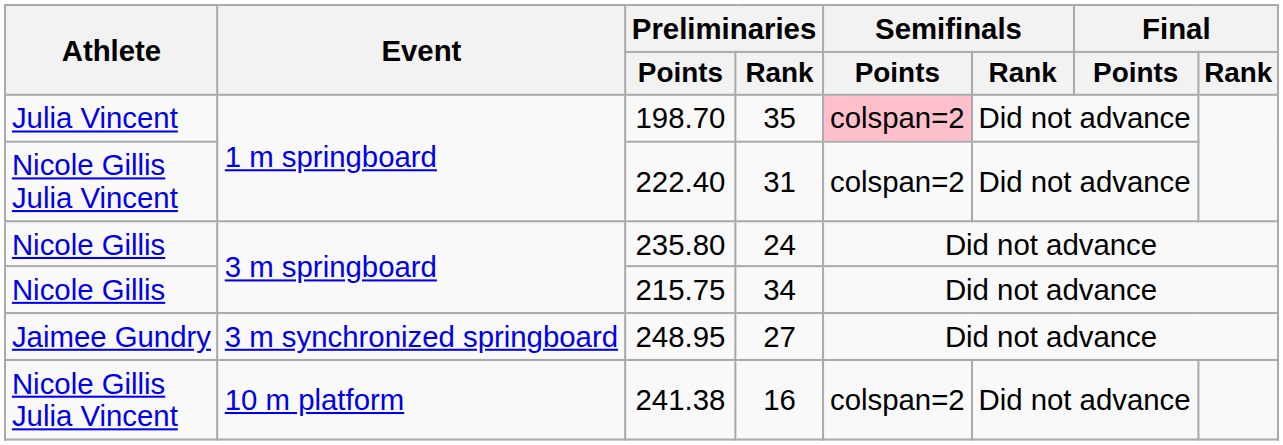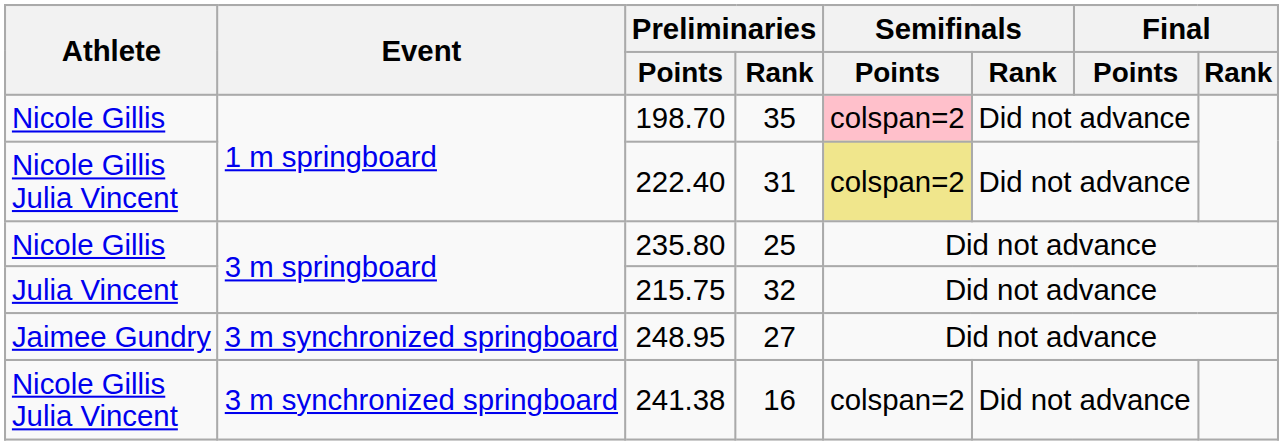(95, 119) Julia Vincent -> (89, 119) Nicole Gillis
(897, 182) no background -> (897, 182) khaki background
(780, 244) 24 -> (780, 244) 25
(89, 291) Nicole Gillis -> (95, 291) Julia Vincent
(780, 291) 34 -> (780, 291) 32
(315, 400) 10 m platform -> (421, 400) 3 m synchronized springboard
